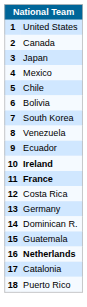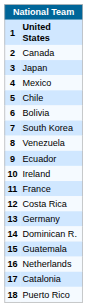(50, 27) normal -> (37, 32) bold
(38, 163) bold -> (36, 173) normal
(38, 179) bold -> (37, 189) normal
(49, 254) bold -> (47, 264) normal
